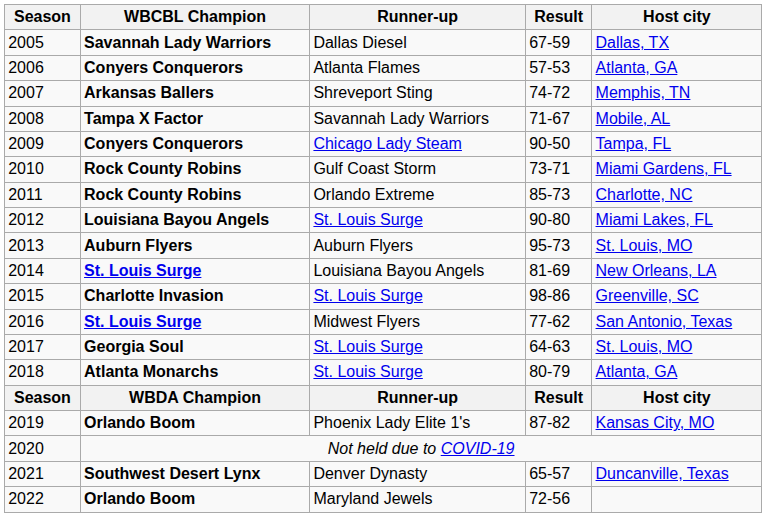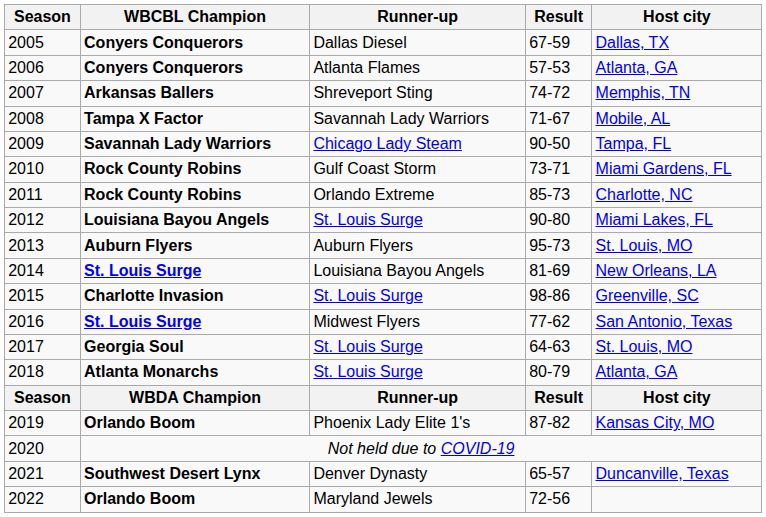(178, 42) Savannah Lady Warriors -> (164, 42) Conyers Conquerors
(164, 144) Conyers Conquerors -> (178, 144) Savannah Lady Warriors
